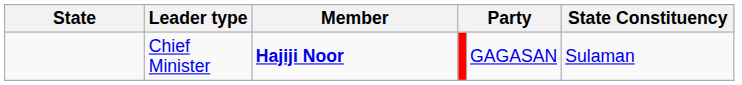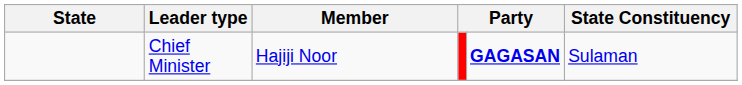(300, 56) bold -> (296, 56) normal
(514, 56) normal -> (515, 56) bold
